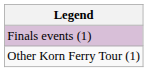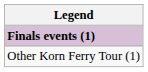(49, 35) normal -> (51, 35) bold
